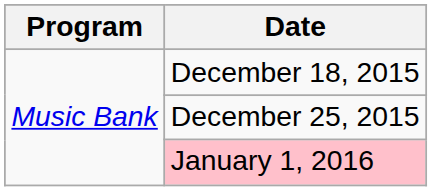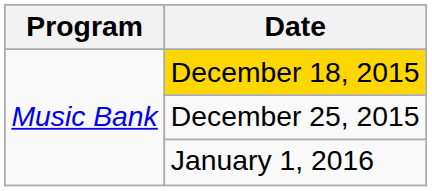(295, 71) no background -> (295, 71) gold background
(272, 161) pink background -> (272, 161) no background
